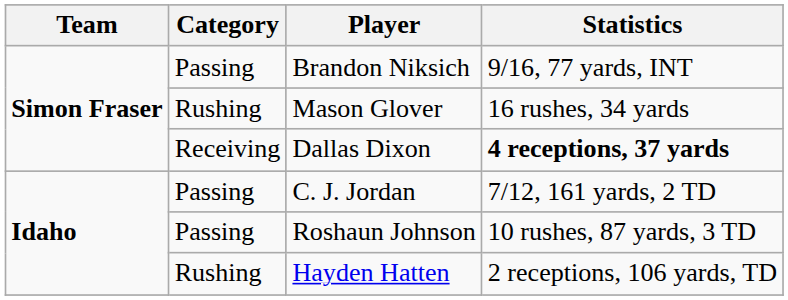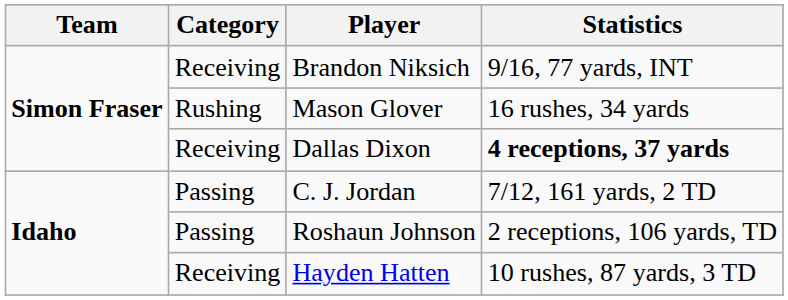(215, 66) Passing -> (228, 66) Receiving
(622, 232) 10 rushes, 87 yards, 3 TD -> (632, 232) 2 receptions, 106 yards, TD
(218, 273) Rushing -> (228, 273) Receiving
(632, 273) 2 receptions, 106 yards, TD -> (622, 273) 10 rushes, 87 yards, 3 TD
